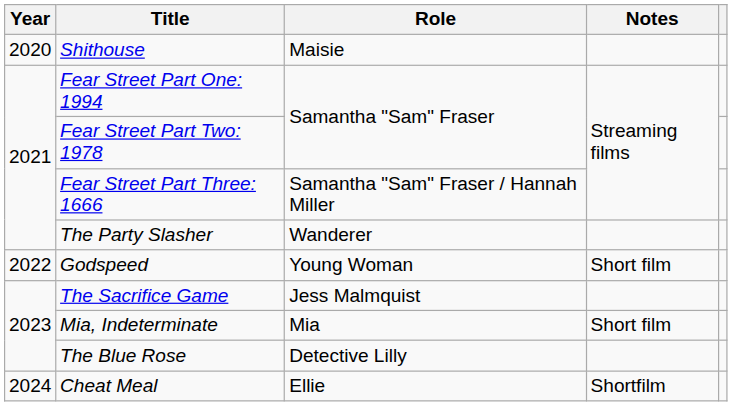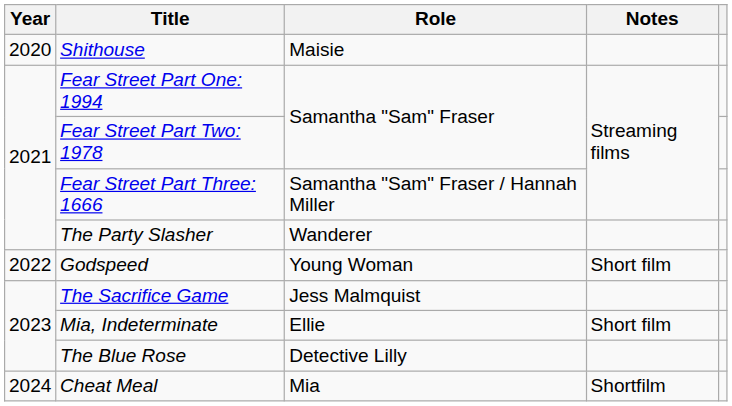(305, 325) Mia -> (307, 325) Ellie
(307, 385) Ellie -> (305, 385) Mia
